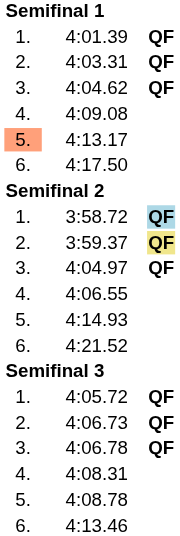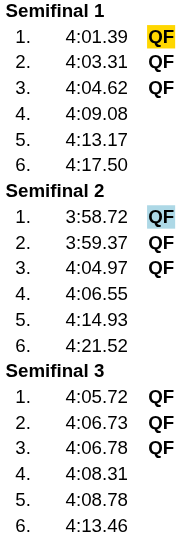(161, 36) no background -> (161, 36) gold background
(23, 139) lightsalmon background -> (23, 139) no background
(161, 242) khaki background -> (161, 242) no background
